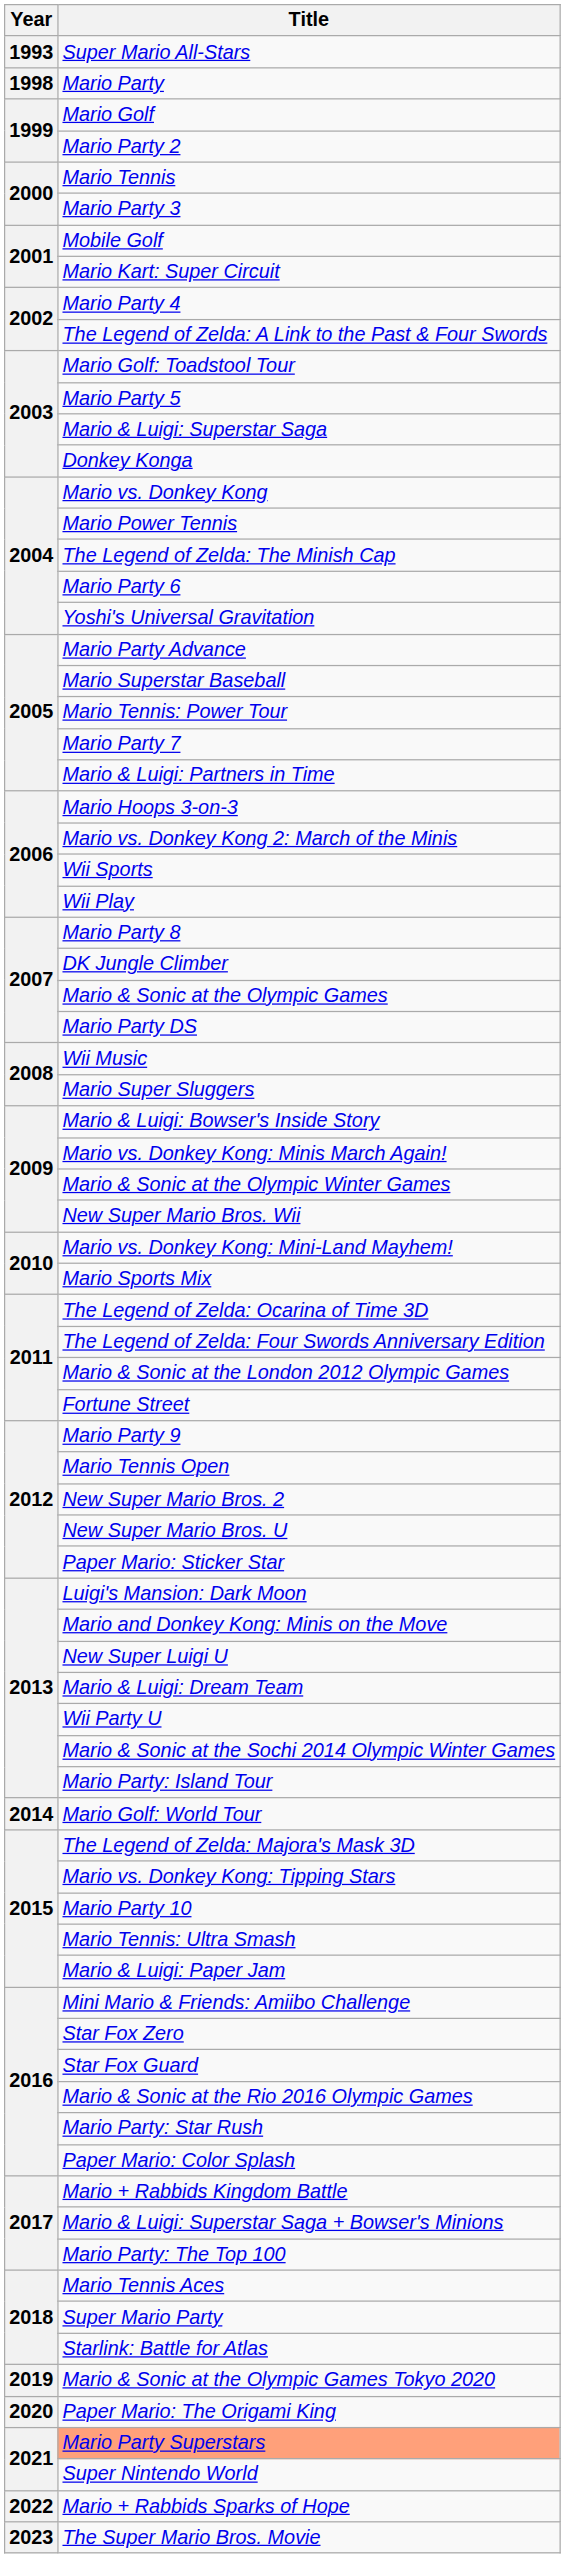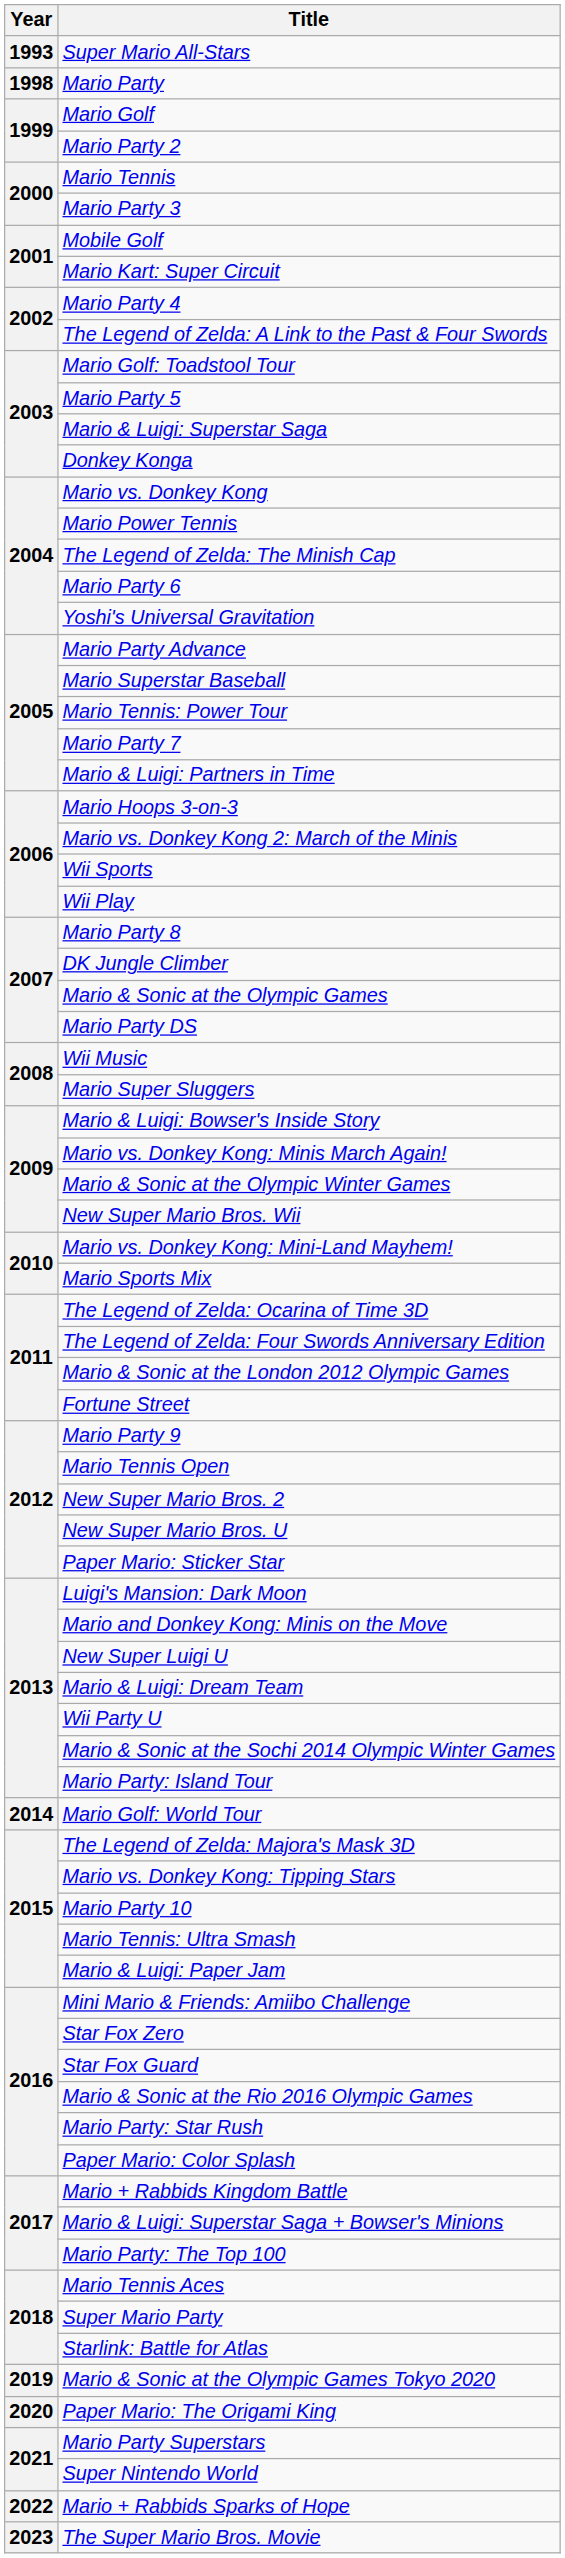(164, 2443) lightsalmon background -> (164, 2443) no background
